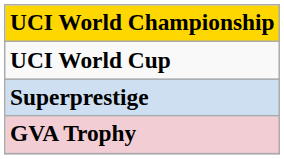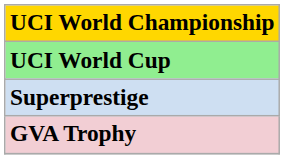(90, 60) no background -> (90, 60) lightgreen background
